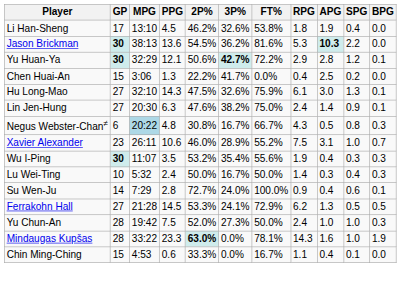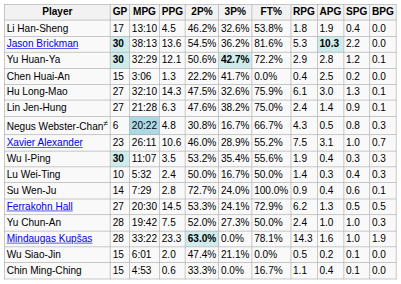(144, 108) 20:30 -> (144, 108) 21:28
(144, 207) 21:28 -> (144, 207) 20:30
+ row: (34, 255)
